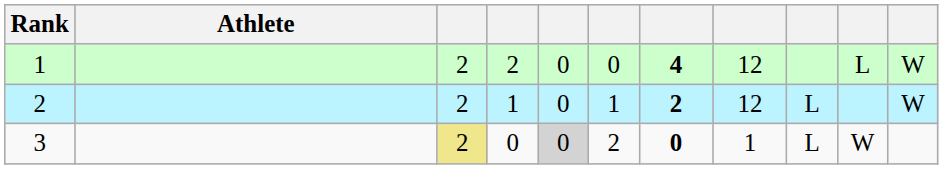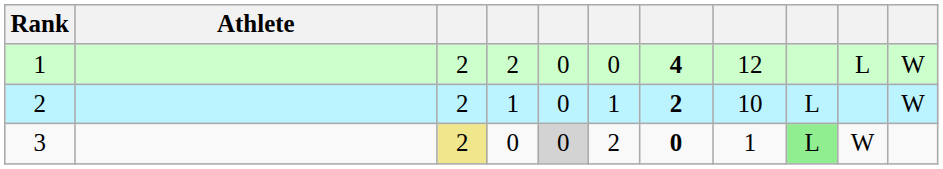(750, 103) 12 -> (750, 103) 10
(812, 143) no background -> (812, 143) lightgreen background
